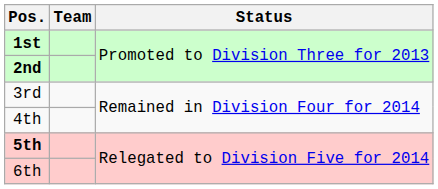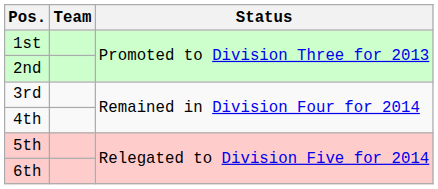(27, 43) bold -> (27, 43) normal
(27, 69) bold -> (27, 69) normal
(27, 146) bold -> (27, 146) normal
